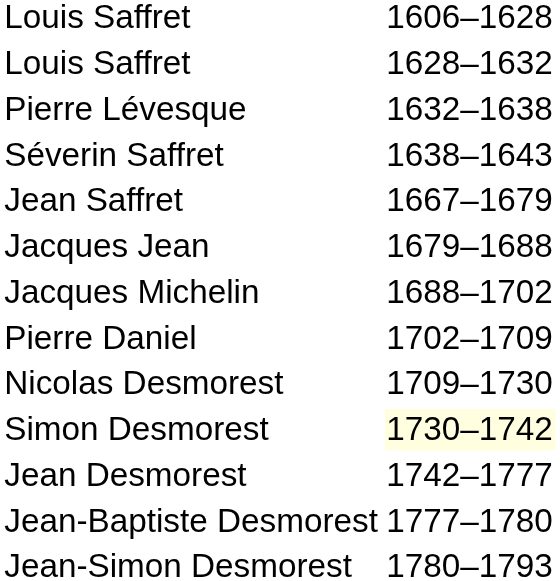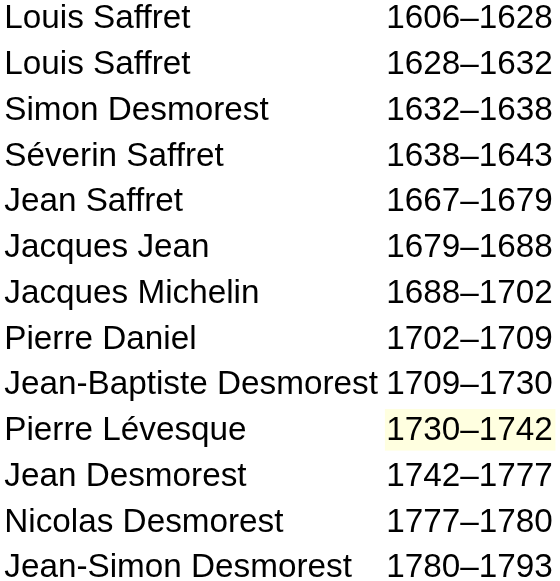(125, 108) Pierre Lévesque -> (136, 108) Simon Desmorest
(144, 383) Nicolas Desmorest -> (191, 383) Jean-Baptiste Desmorest
(136, 429) Simon Desmorest -> (125, 429) Pierre Lévesque
(191, 520) Jean-Baptiste Desmorest -> (144, 520) Nicolas Desmorest
